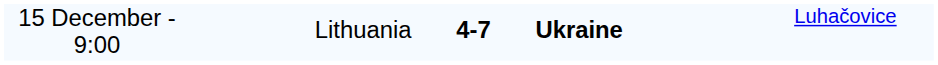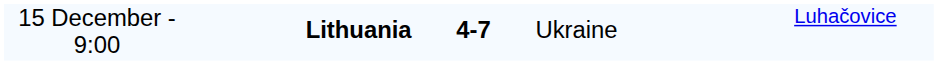(363, 30) normal -> (359, 30) bold
(579, 30) bold -> (576, 30) normal
